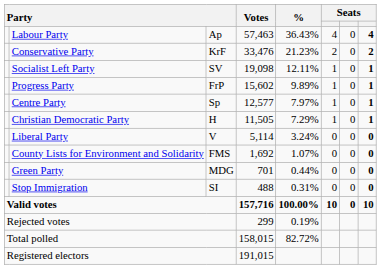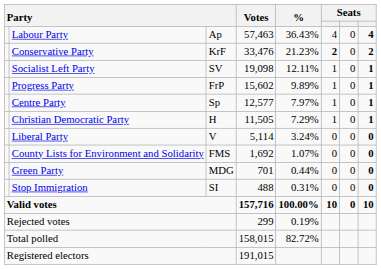(334, 51) normal -> (334, 51) bold
